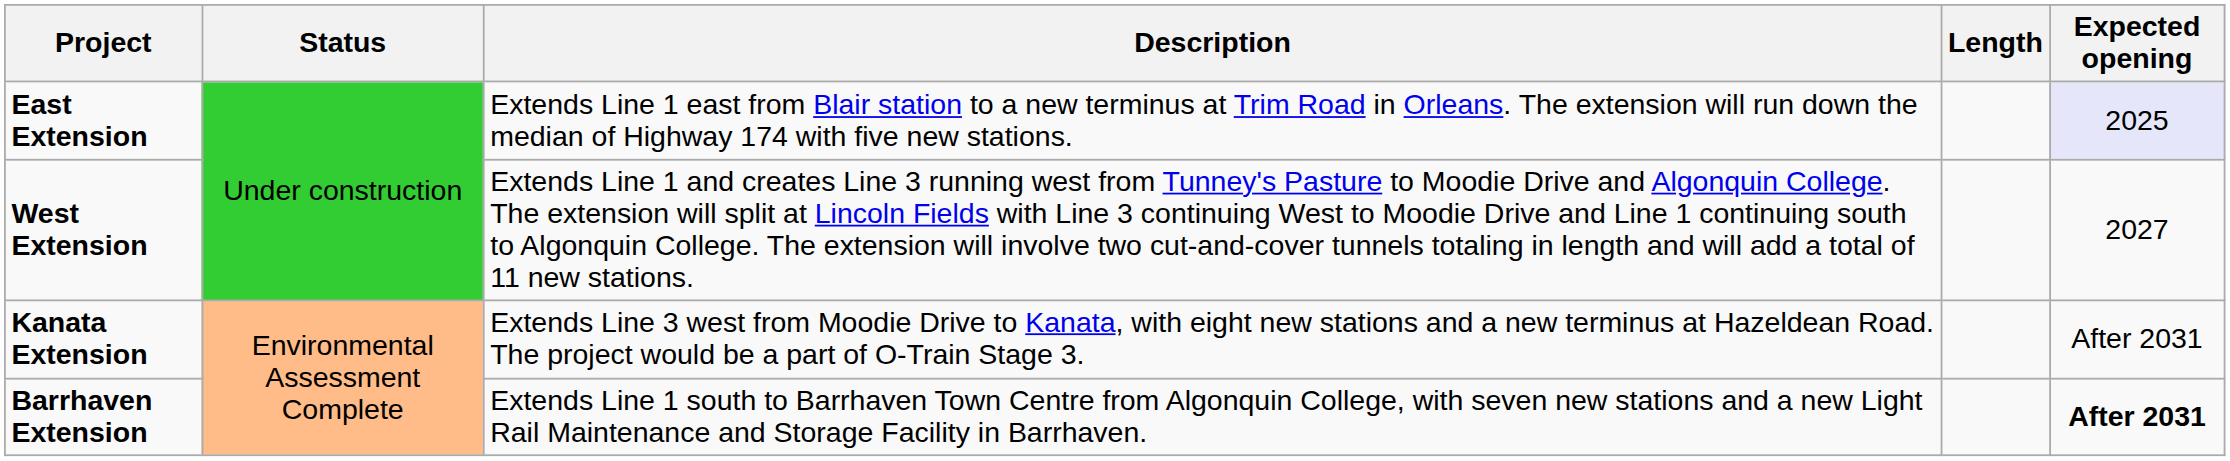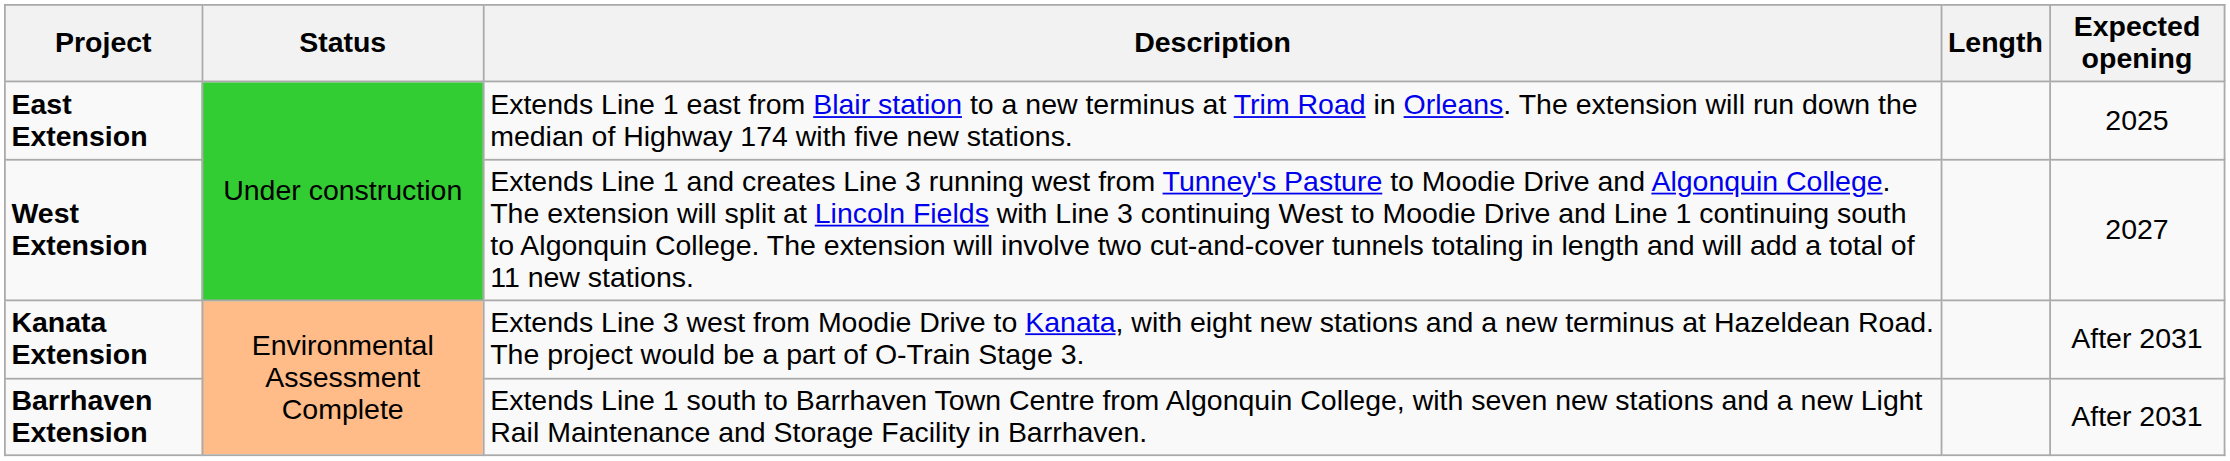(2137, 120) lavender background -> (2137, 120) no background
(2137, 416) bold -> (2137, 416) normal
